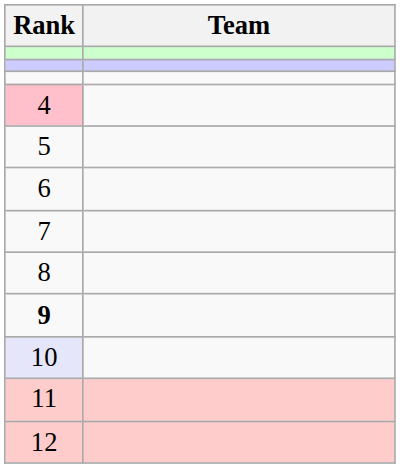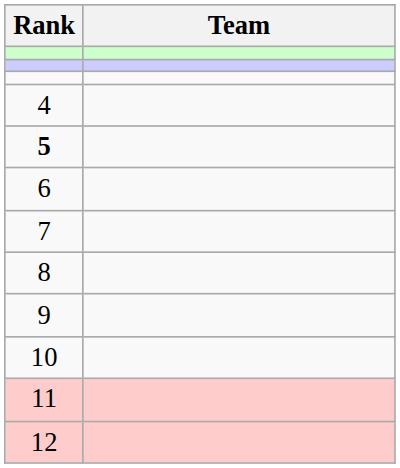(44, 104) pink background -> (44, 104) no background
(44, 146) normal -> (44, 146) bold
(44, 315) bold -> (44, 315) normal
(44, 357) lavender background -> (44, 357) no background
